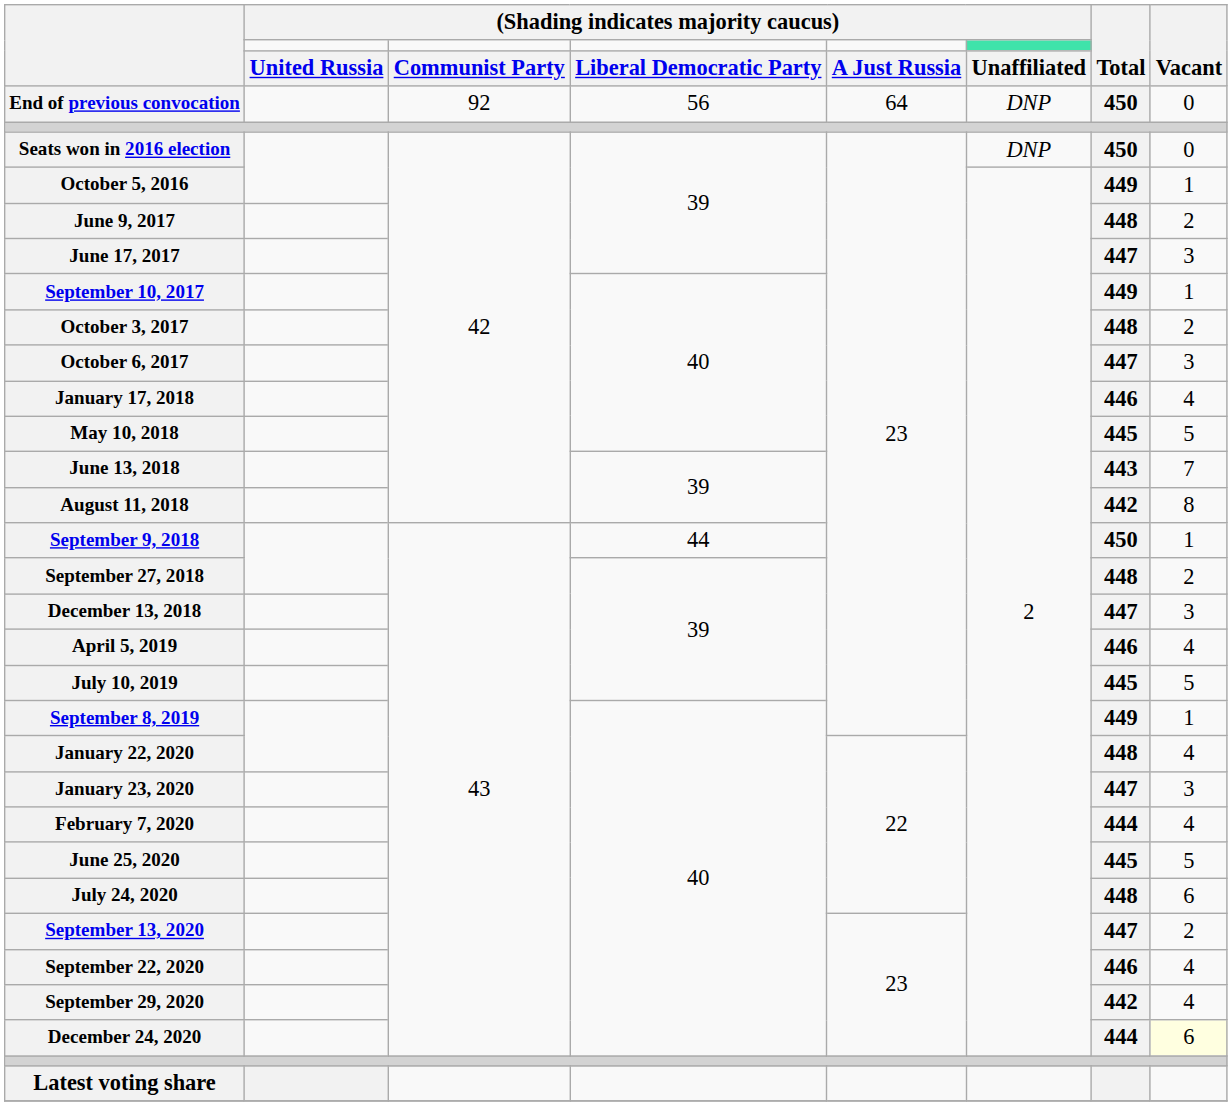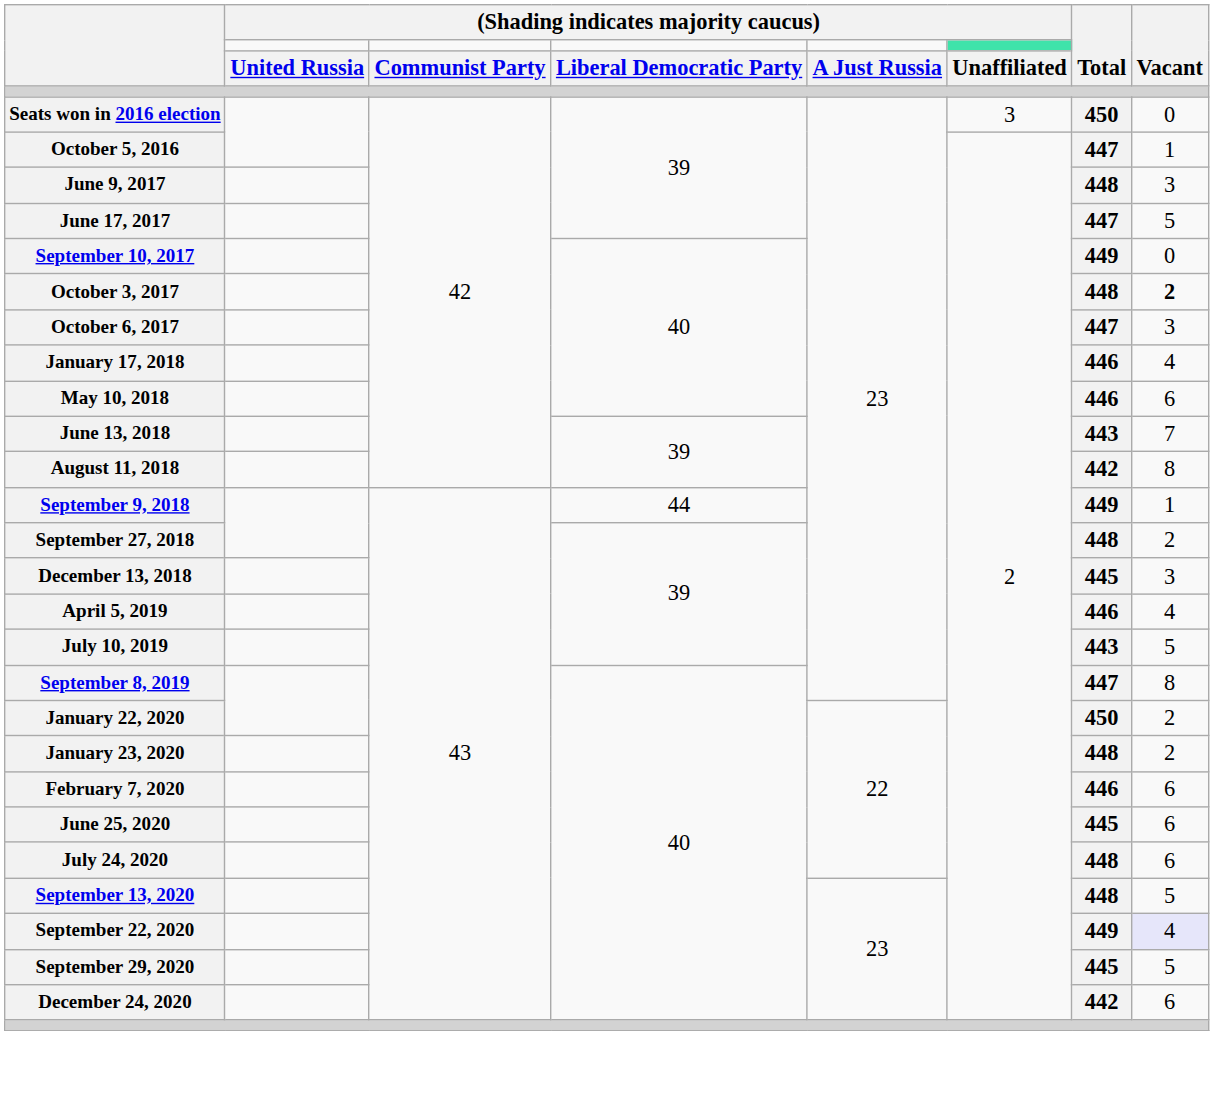- row: (125, 103)
(1029, 149) DNP -> (1010, 113) 3
(1121, 185) 449 -> (1102, 149) 447
(1189, 220) 2 -> (1170, 185) 3
(1189, 256) 3 -> (1170, 220) 5
(1189, 291) 1 -> (1170, 256) 0
(1189, 327) normal -> (1170, 291) bold
(1121, 433) 445 -> (1102, 398) 446
(1189, 433) 5 -> (1170, 398) 6
(1121, 540) 450 -> (1102, 504) 449
(1121, 611) 447 -> (1102, 575) 445
(1121, 682) 445 -> (1102, 646) 443
(1121, 717) 449 -> (1102, 682) 447
(1189, 717) 1 -> (1170, 682) 8
(1121, 753) 448 -> (1102, 717) 450
(1189, 753) 4 -> (1170, 717) 2
(1121, 788) 447 -> (1102, 753) 448
(1189, 788) 3 -> (1170, 753) 2
(1121, 824) 444 -> (1102, 788) 446
(1189, 824) 4 -> (1170, 788) 6
(1189, 859) 5 -> (1170, 824) 6
(1121, 931) 447 -> (1102, 895) 448
(1189, 931) 2 -> (1170, 895) 5
(1121, 966) 446 -> (1102, 931) 449
(1189, 966) no background -> (1170, 931) lavender background
(1121, 1002) 442 -> (1102, 966) 445
(1189, 1002) 4 -> (1170, 966) 5
(1121, 1037) 444 -> (1102, 1002) 442
(1189, 1037) lightyellow background -> (1170, 1002) no background
- row: (125, 1083)
